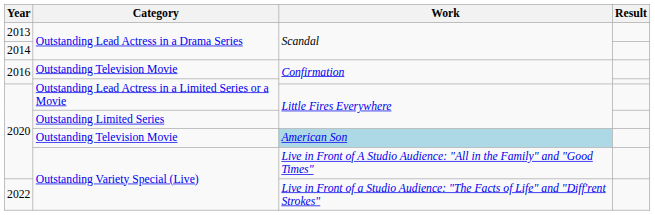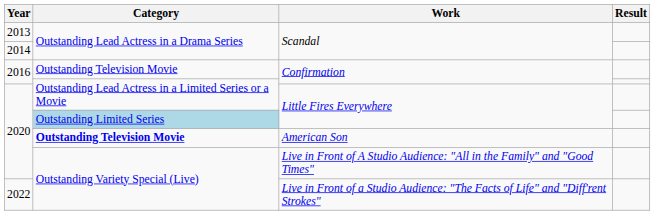(100, 119) no background -> (100, 119) lightblue background
(107, 138) normal -> (110, 138) bold
(314, 138) lightblue background -> (315, 138) no background
